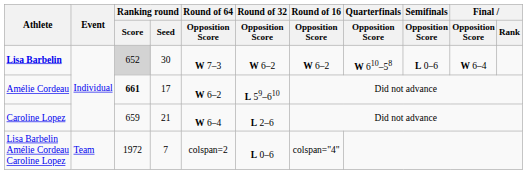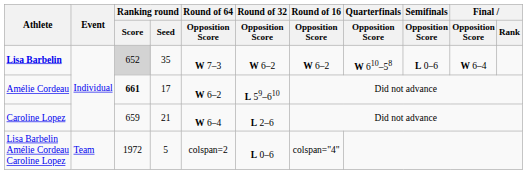(166, 60) 30 -> (166, 60) 35
(166, 150) 7 -> (166, 150) 5
